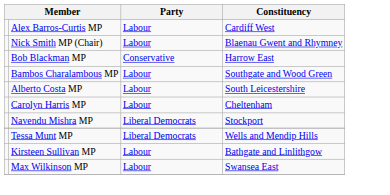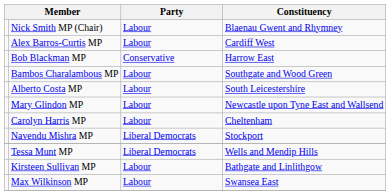rows swapped: (57, 43) <-> (57, 27)
+ row: (47, 105)
